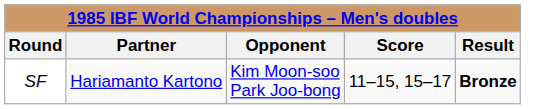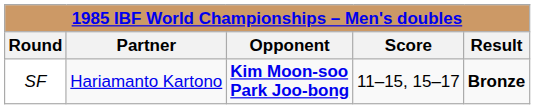(285, 82) normal -> (290, 82) bold
